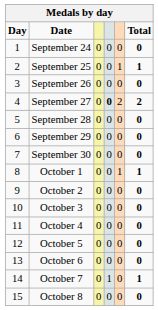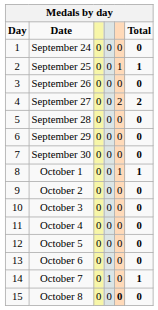(109, 101) bold -> (109, 101) normal
(120, 296) normal -> (120, 296) bold
